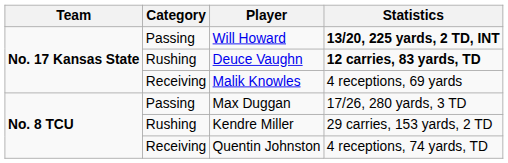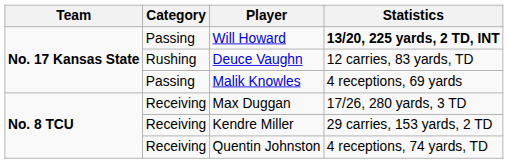(404, 59) bold -> (400, 59) normal
(176, 81) Receiving -> (170, 81) Passing
(170, 103) Passing -> (176, 103) Receiving
(171, 125) Rushing -> (176, 125) Receiving
